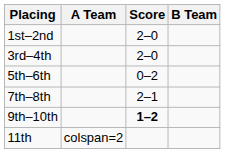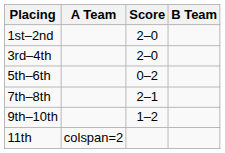(147, 117) bold -> (147, 117) normal
